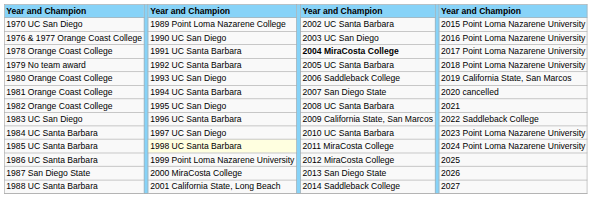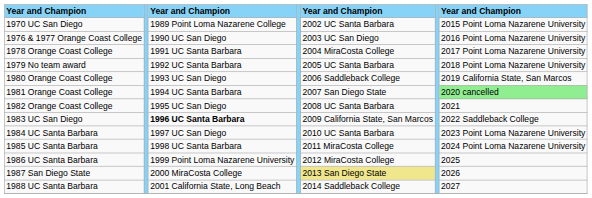(351, 51) bold -> (348, 51) normal
(470, 92) no background -> (470, 92) lightgreen background
(196, 119) normal -> (197, 119) bold
(196, 146) lightyellow background -> (196, 146) no background
(344, 173) no background -> (344, 173) khaki background
